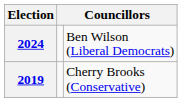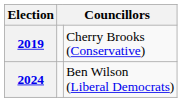rows swapped: (31, 79) <-> (31, 43)
